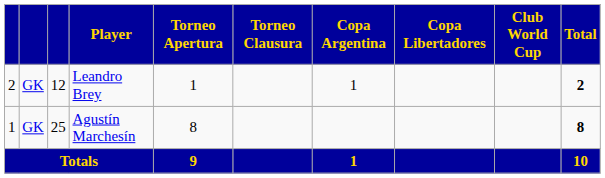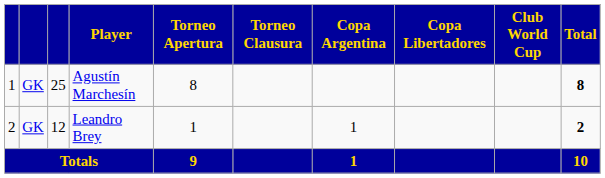rows swapped: (104, 127) <-> (97, 85)
